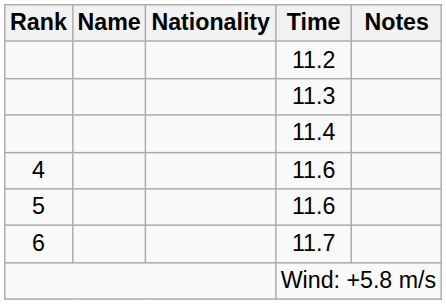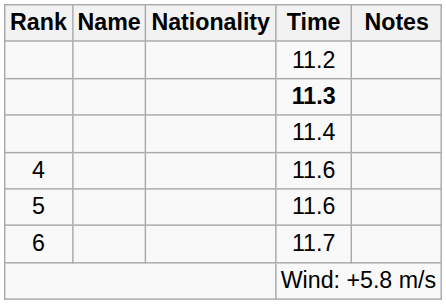(314, 96) normal -> (314, 96) bold
